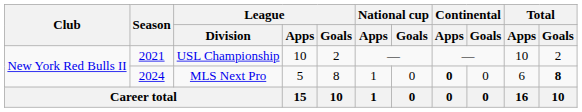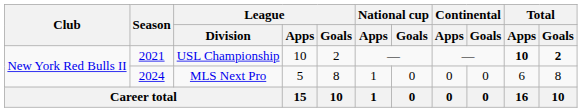(522, 55) normal -> (522, 55) bold
(558, 55) normal -> (558, 55) bold
(449, 76) bold -> (449, 76) normal
(558, 76) bold -> (558, 76) normal
